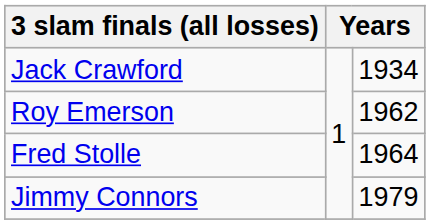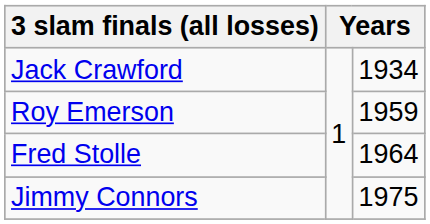(388, 111) 1962 -> (388, 111) 1959
(388, 197) 1979 -> (388, 197) 1975
